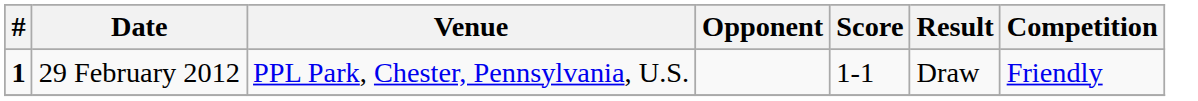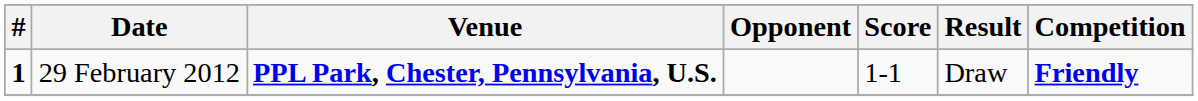(471, 71) normal -> (485, 71) bold
(1055, 71) normal -> (1087, 71) bold
